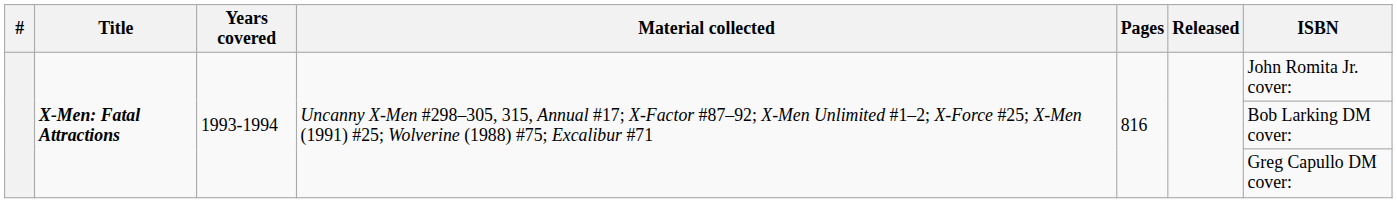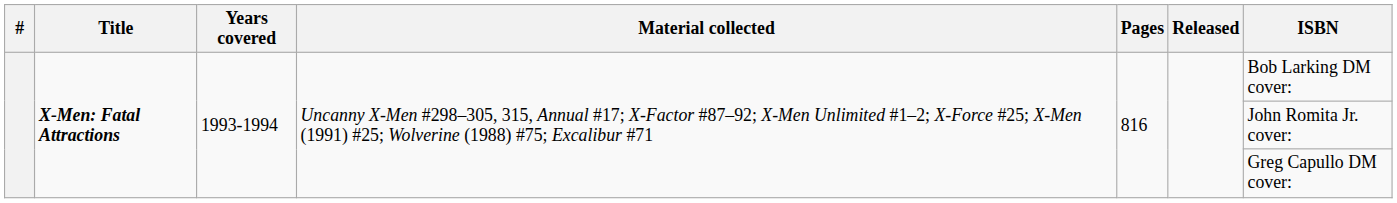(1303, 76) John Romita Jr. cover: -> (1309, 76) Bob Larking DM cover:
(1309, 124) Bob Larking DM cover: -> (1303, 124) John Romita Jr. cover:
